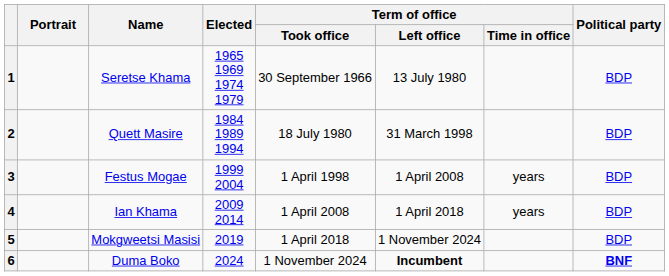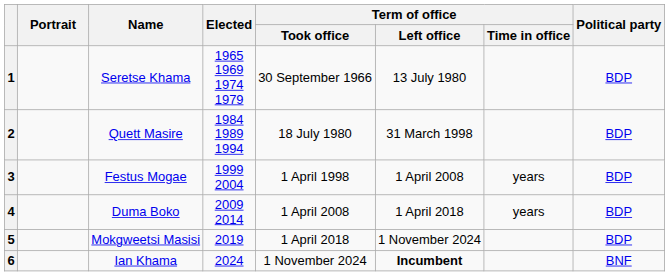(146, 212) Ian Khama -> (146, 212) Duma Boko
(146, 260) Duma Boko -> (146, 260) Ian Khama
(619, 260) bold -> (619, 260) normal
